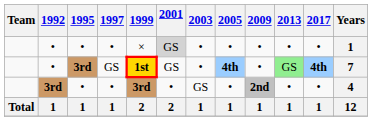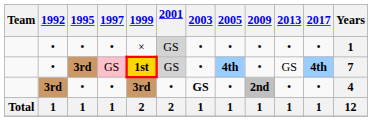(112, 67) no background -> (112, 67) pink background
(171, 67) no background -> (171, 67) lightgrey background
(289, 67) lightgreen background -> (289, 67) no background
(201, 87) normal -> (201, 87) bold
